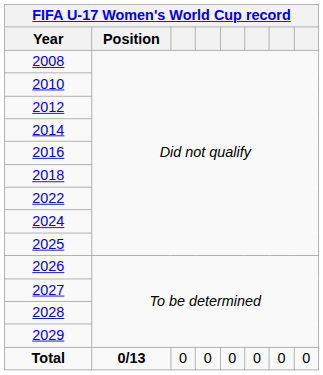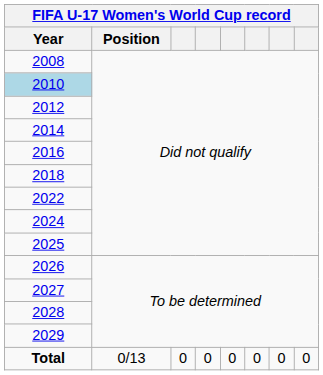(48, 84) no background -> (48, 84) lightblue background
(131, 358) bold -> (131, 358) normal
